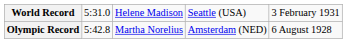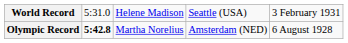(97, 30) normal -> (97, 30) bold
